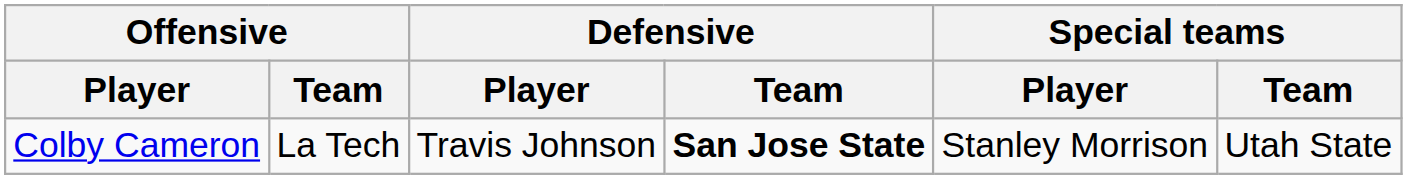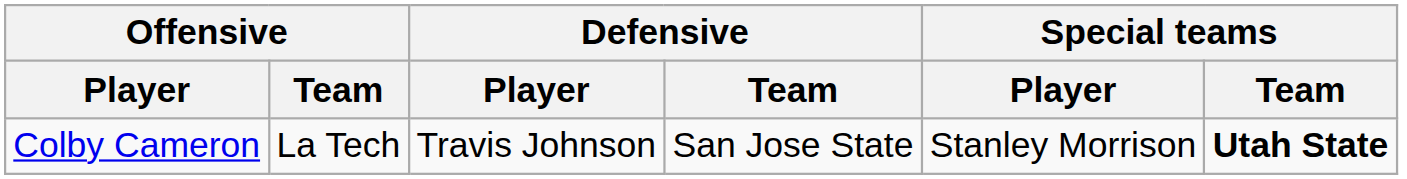(799, 145) bold -> (793, 145) normal
(1308, 145) normal -> (1300, 145) bold
